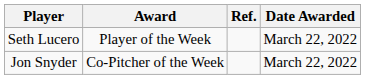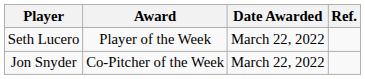columns swapped: (310, 16) <-> (244, 16)
